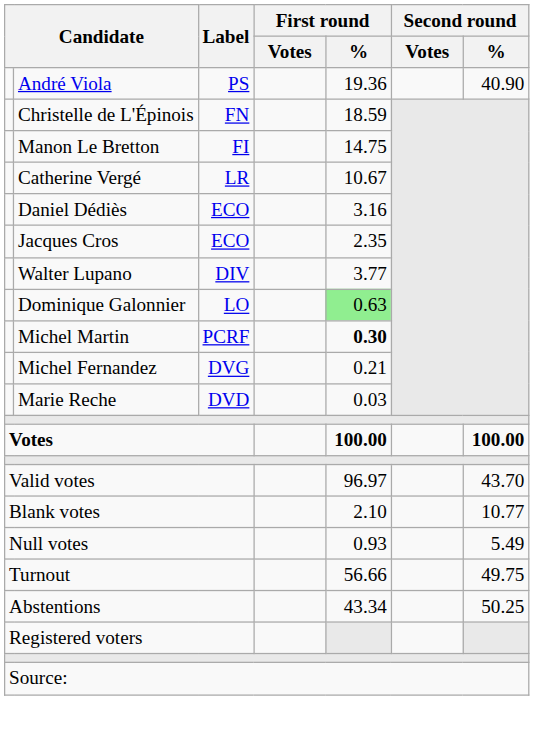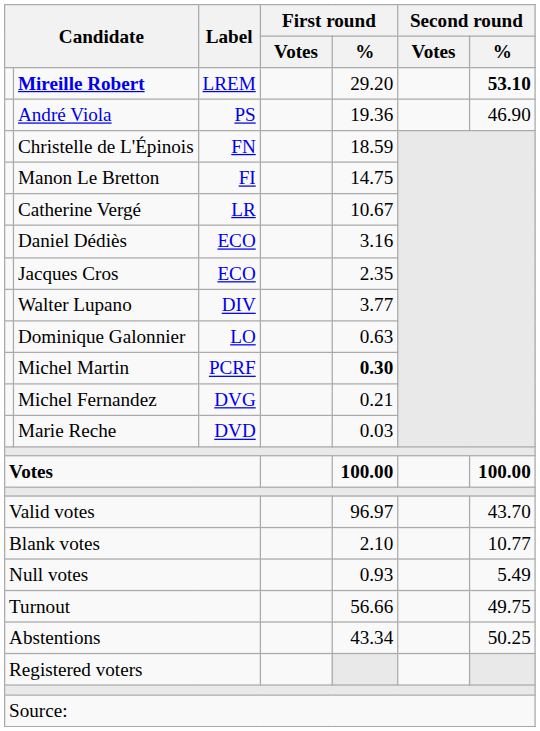+ row: (81, 83)
(503, 83) 40.90 -> (509, 115) 46.90
(370, 304) lightgreen background -> (376, 336) no background
